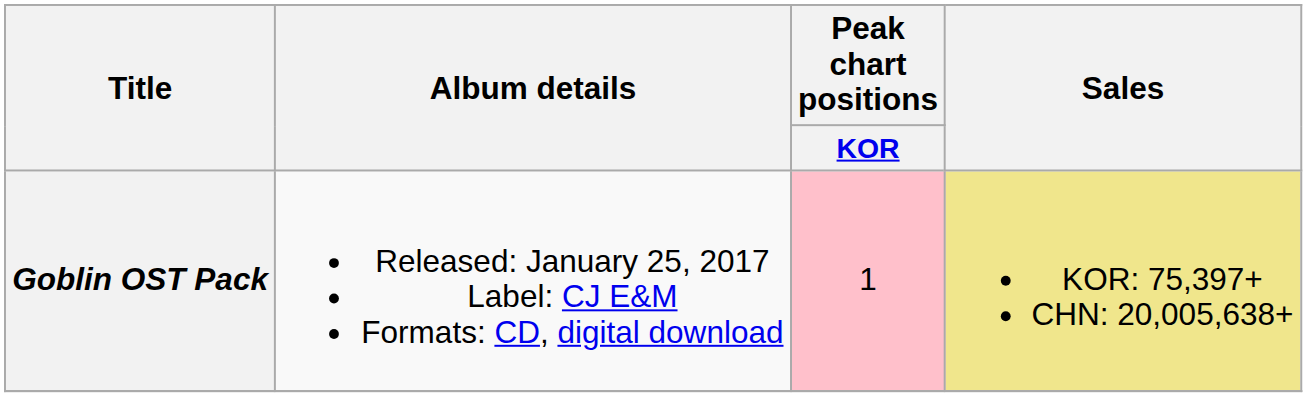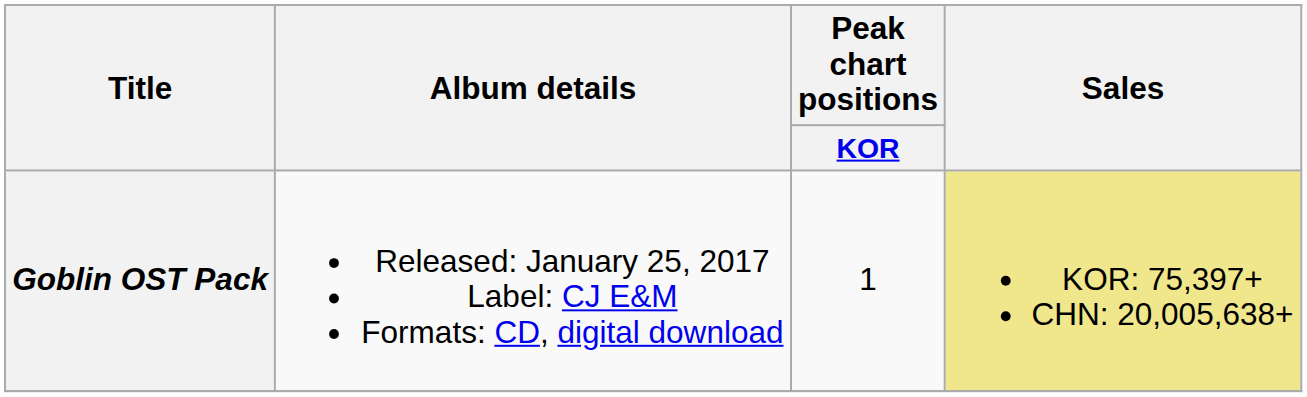(868, 279) pink background -> (868, 279) no background
